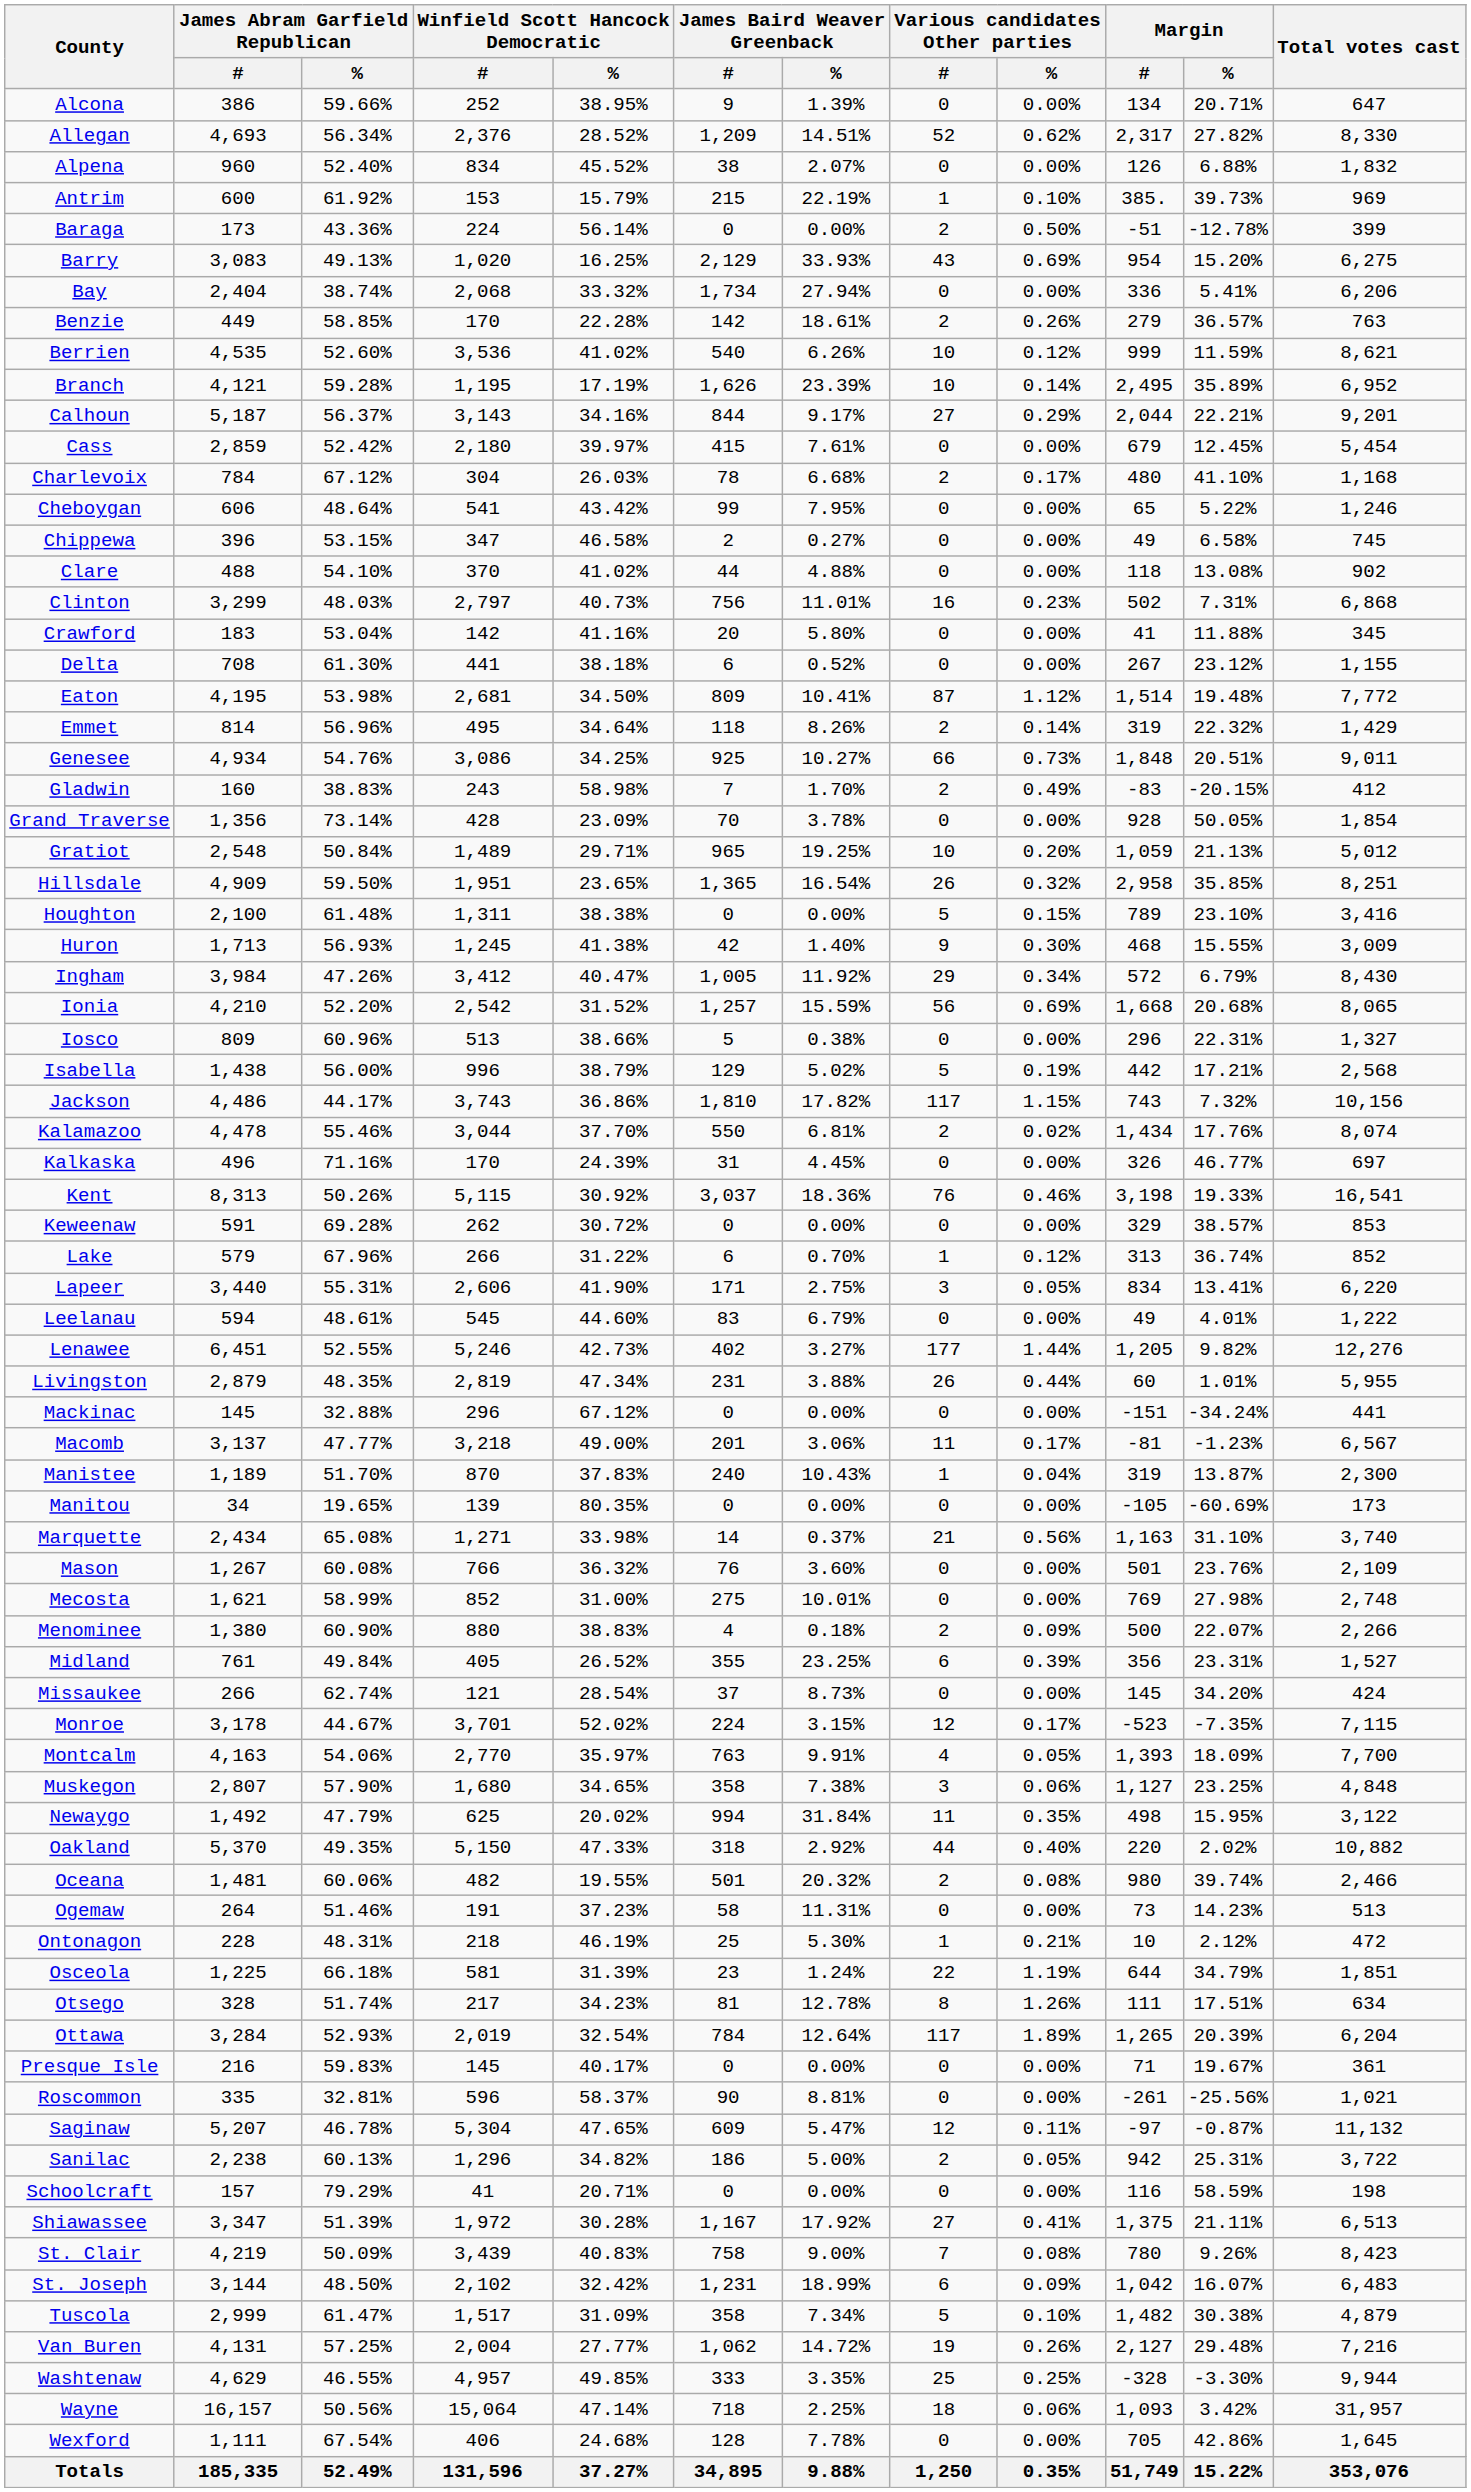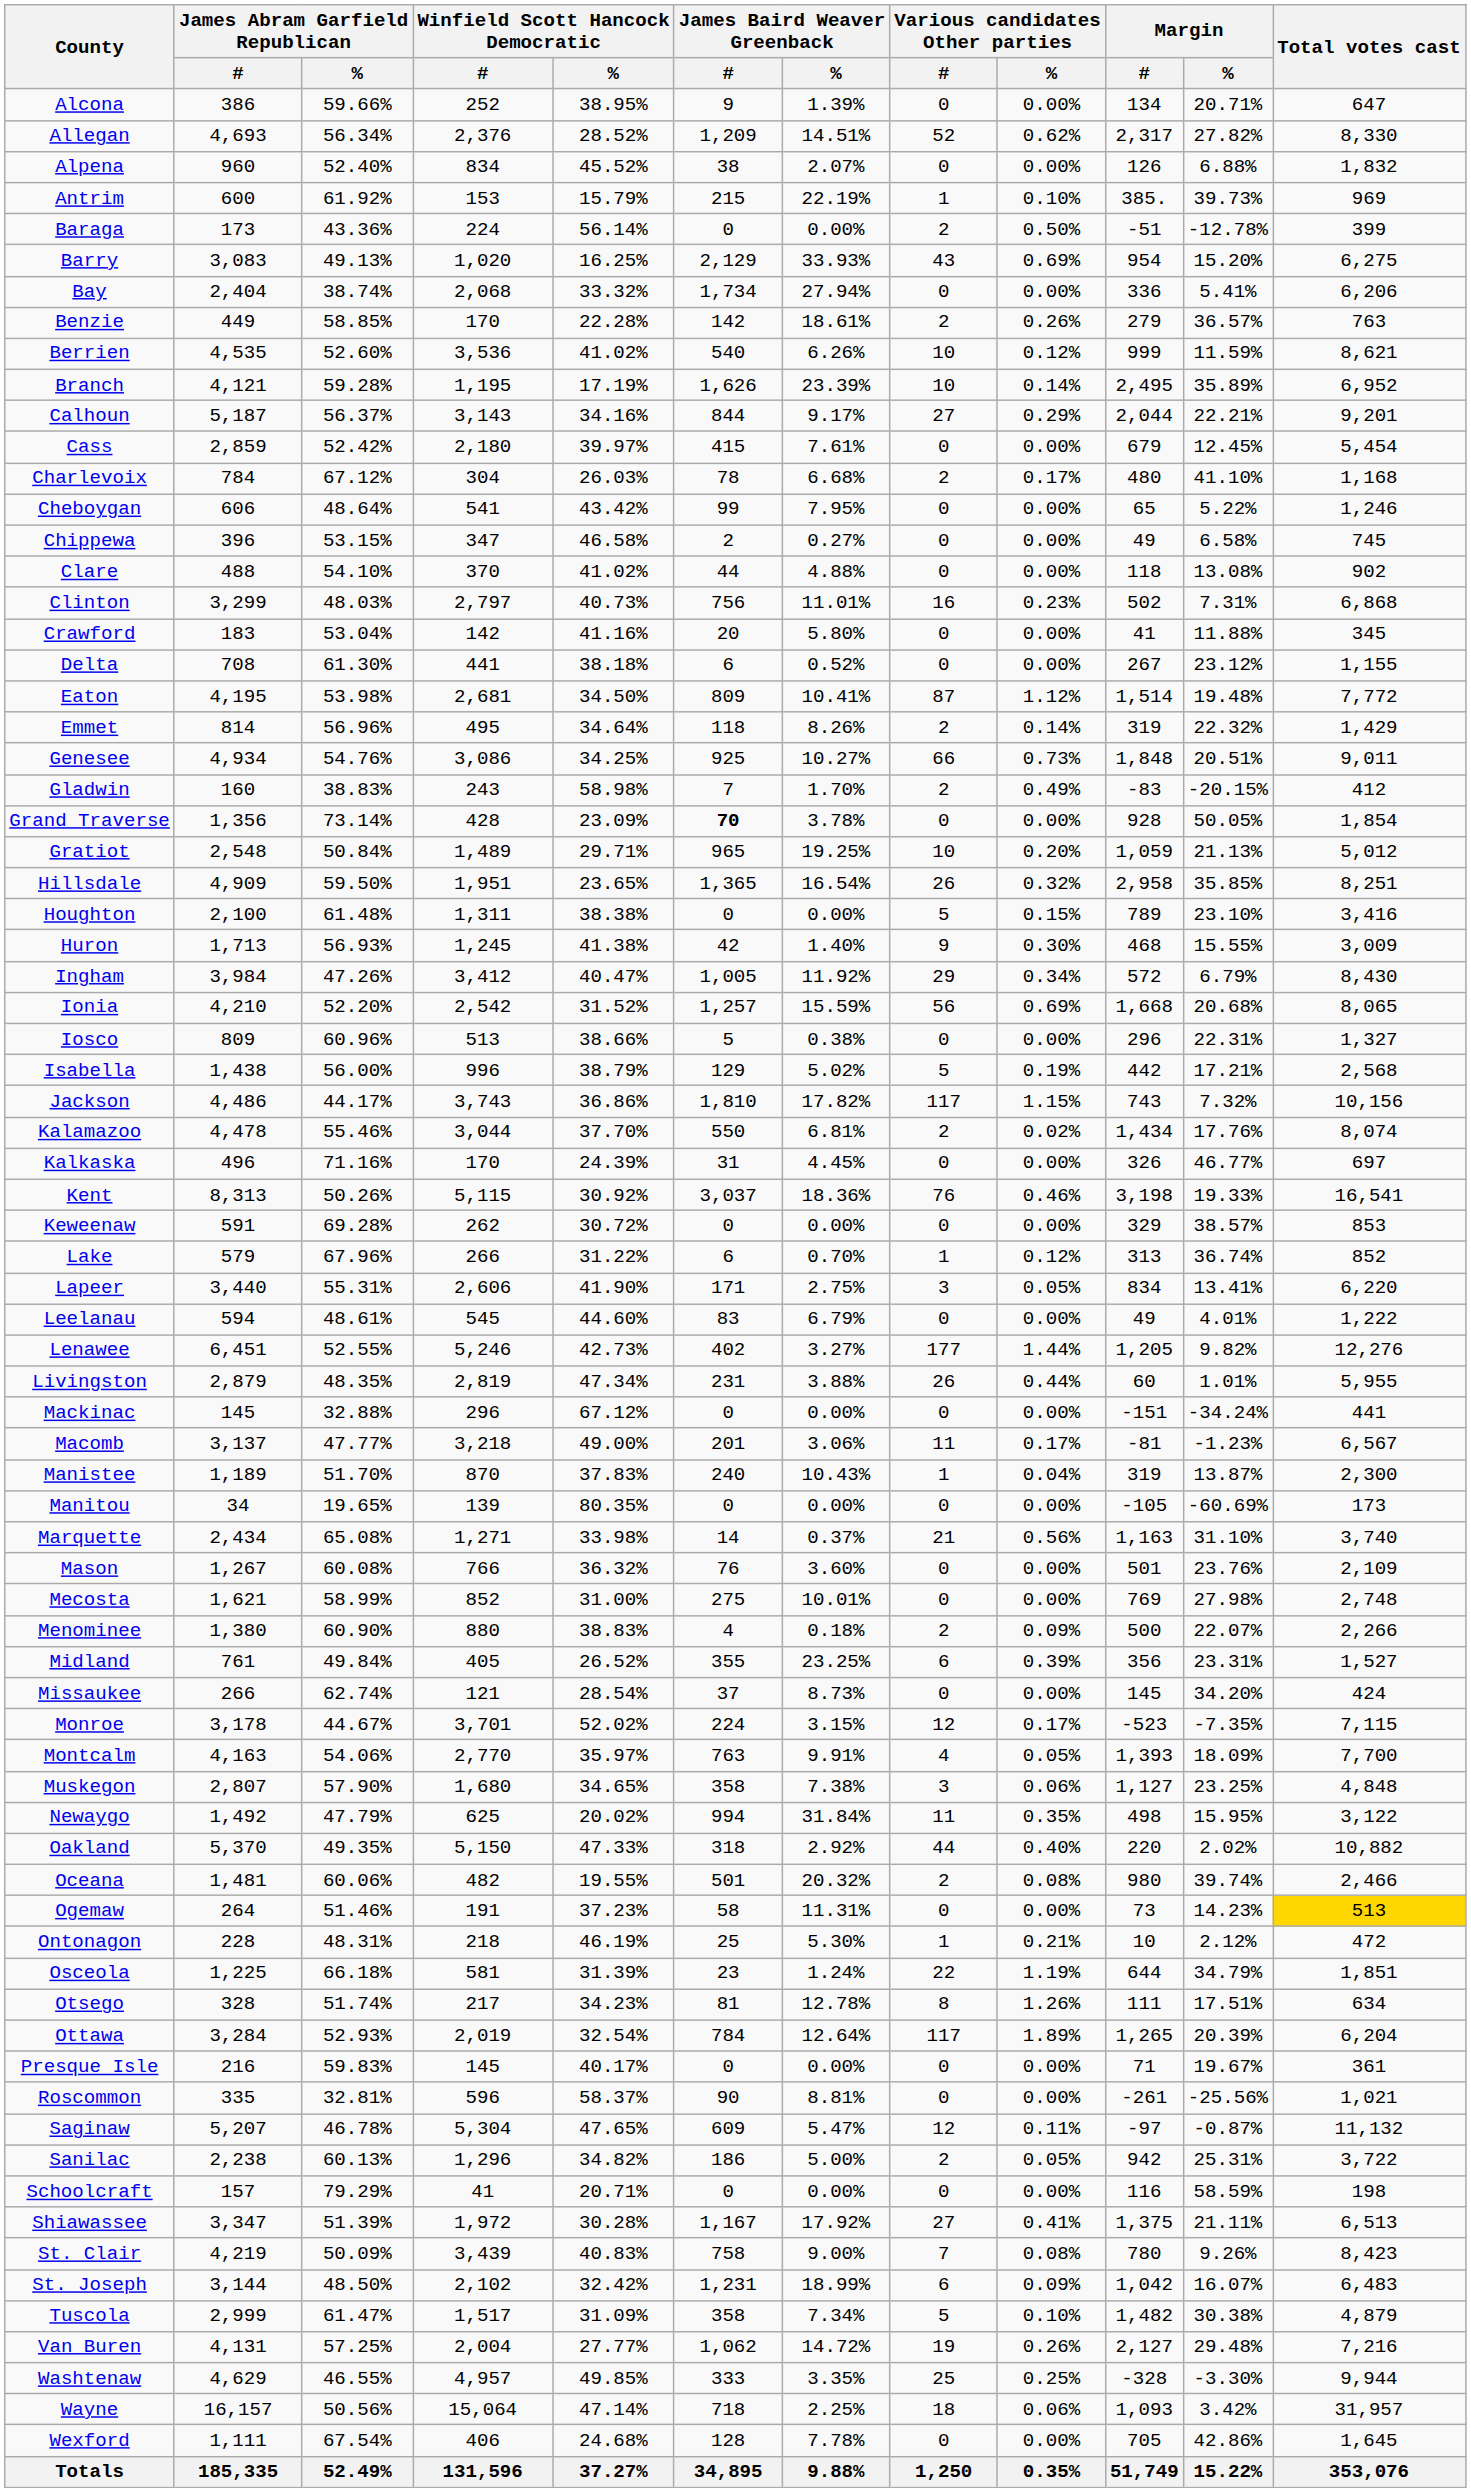(728, 821) normal -> (728, 821) bold
(1369, 1911) no background -> (1369, 1911) gold background
